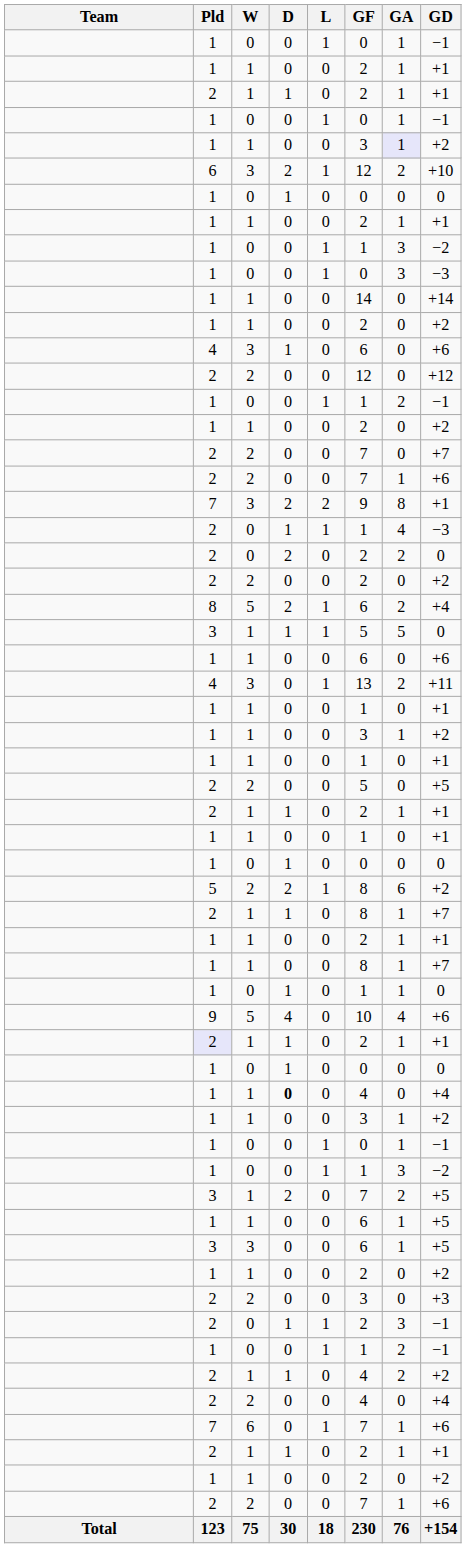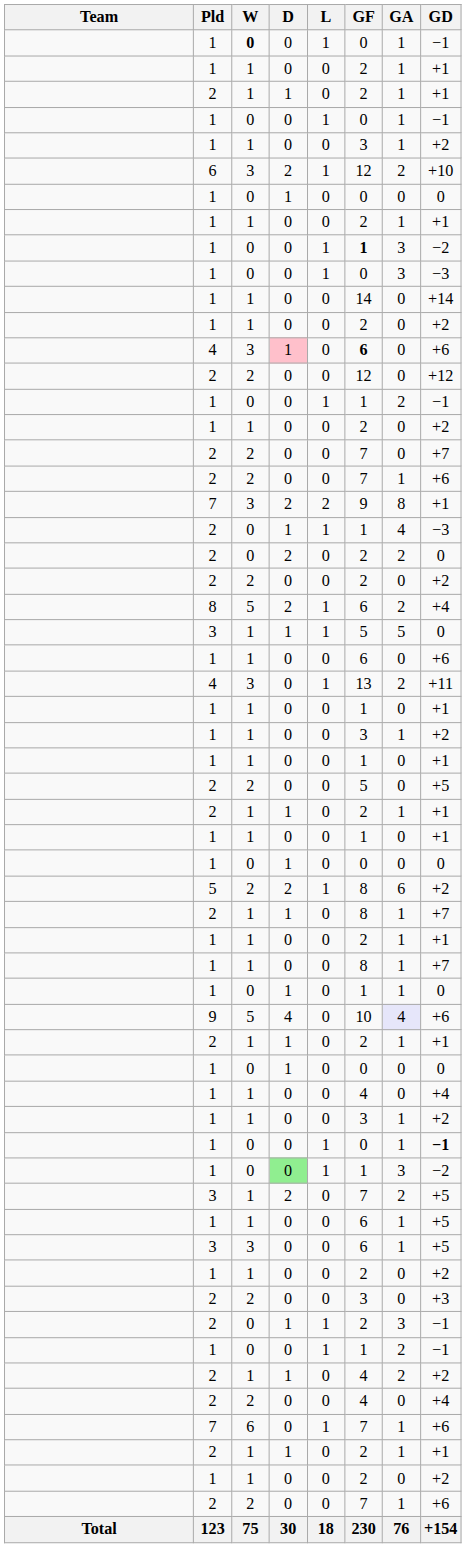(250, 42) normal -> (250, 42) bold
(401, 145) lavender background -> (401, 145) no background
(364, 247) normal -> (364, 247) bold
(288, 350) no background -> (288, 350) pink background
(364, 350) normal -> (364, 350) bold
(401, 1016) no background -> (401, 1016) lavender background
(213, 1042) lavender background -> (213, 1042) no background
(288, 1093) bold -> (288, 1093) normal
(441, 1144) normal -> (441, 1144) bold
(288, 1170) no background -> (288, 1170) lightgreen background
